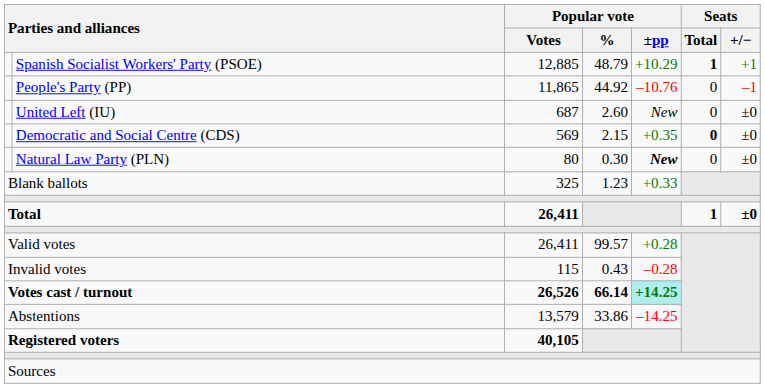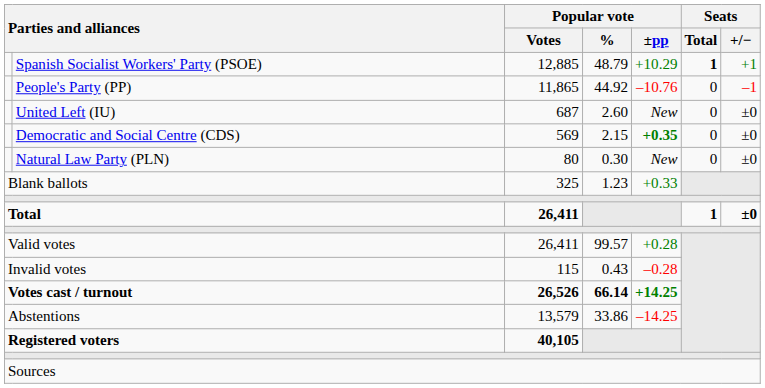(660, 135) normal -> (660, 135) bold
(714, 135) bold -> (714, 135) normal
(664, 159) bold -> (664, 159) normal
(656, 292) paleturquoise background -> (656, 292) no background
